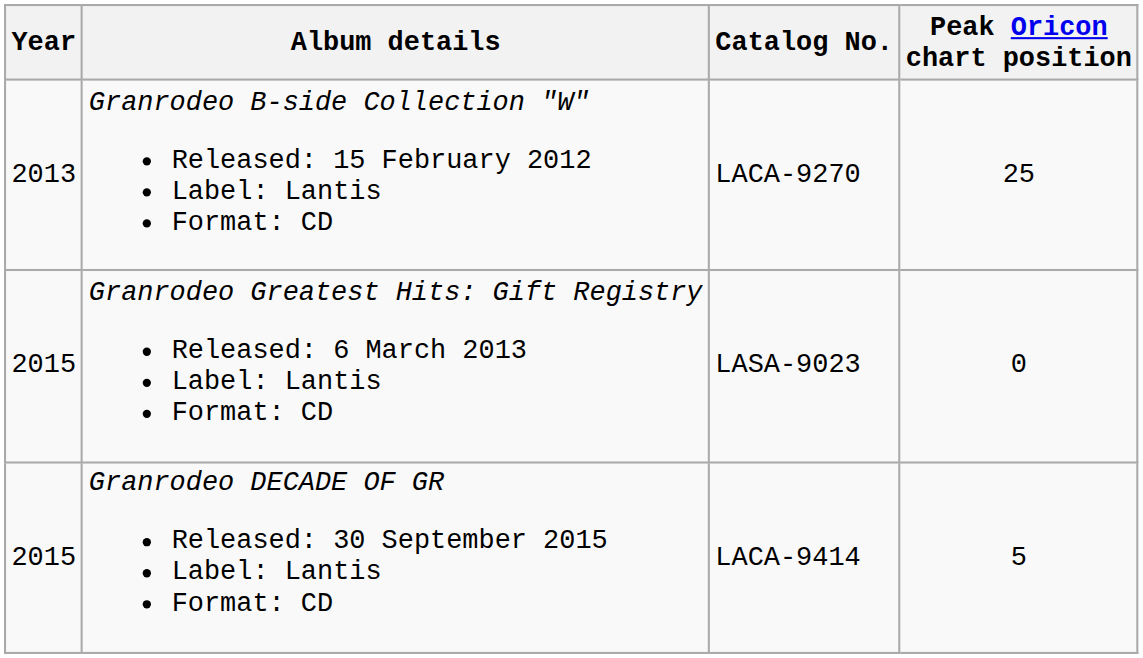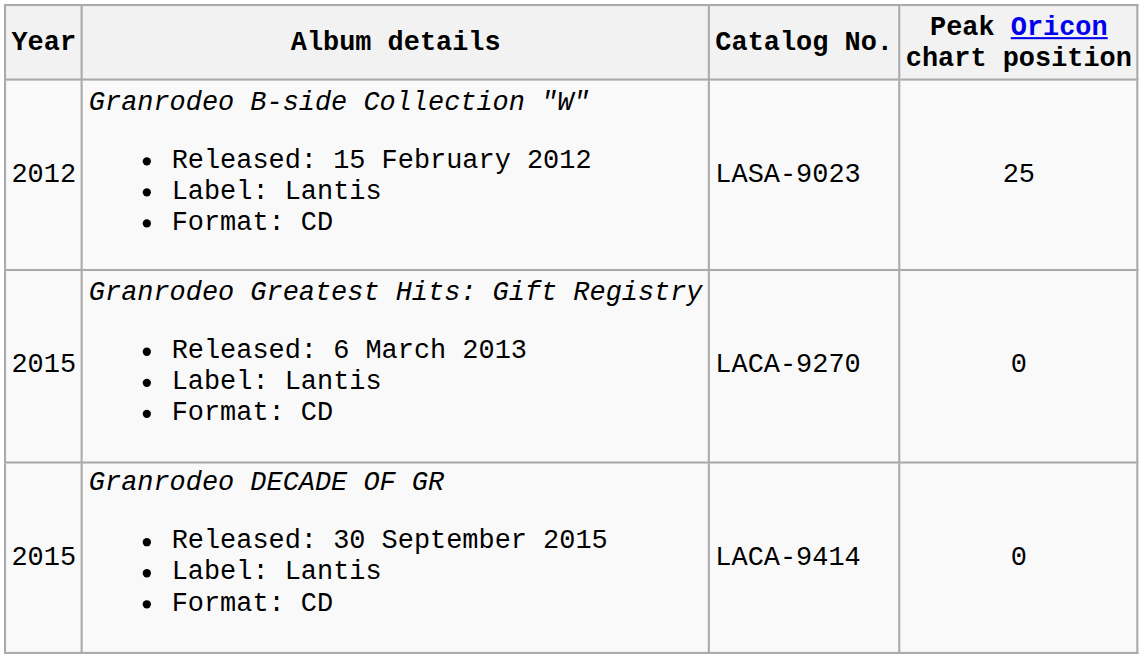(44, 175) 2013 -> (44, 175) 2012
(788, 175) LACA-9270 -> (788, 175) LASA-9023
(788, 366) LASA-9023 -> (788, 366) LACA-9270
(1019, 557) 5 -> (1019, 557) 0
